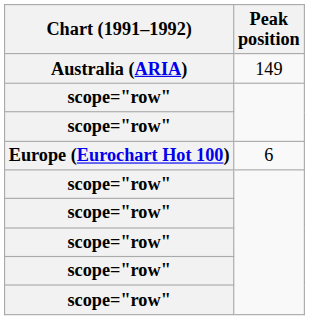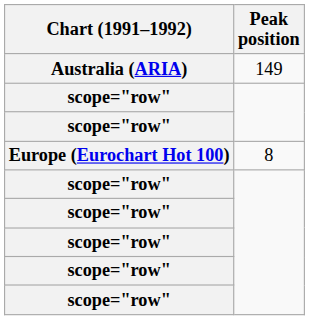(269, 155) 6 -> (269, 155) 8
